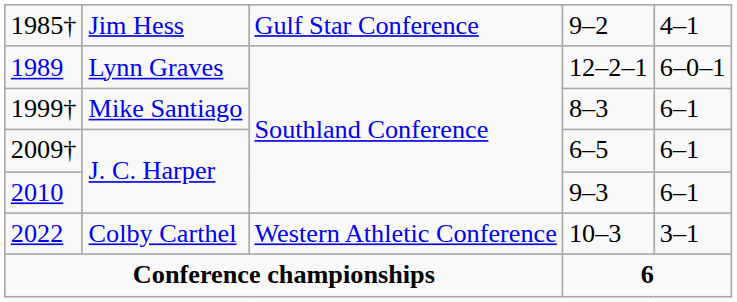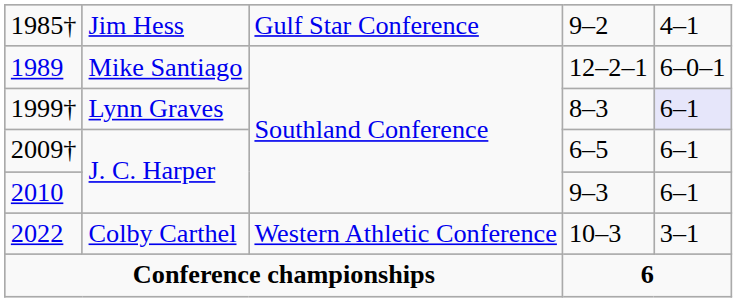(156, 66) Lynn Graves -> (165, 66) Mike Santiago
(165, 108) Mike Santiago -> (156, 108) Lynn Graves
(679, 108) no background -> (679, 108) lavender background
